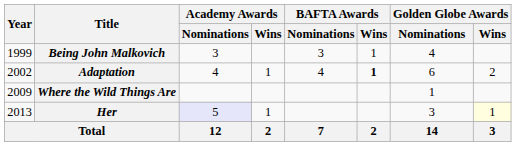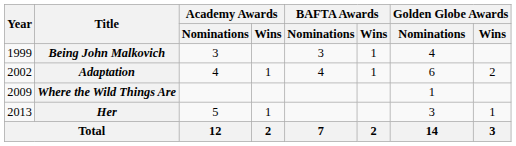(374, 72) bold -> (374, 72) normal
(215, 111) lavender background -> (215, 111) no background
(492, 111) lightyellow background -> (492, 111) no background
